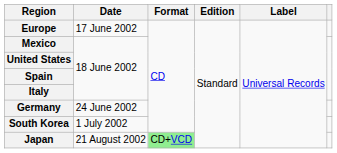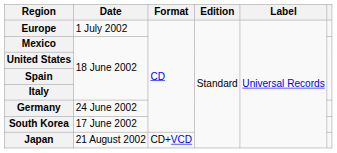(106, 28) 17 June 2002 -> (101, 28) 1 July 2002
(101, 124) 1 July 2002 -> (106, 124) 17 June 2002
(171, 140) lightgreen background -> (171, 140) no background
